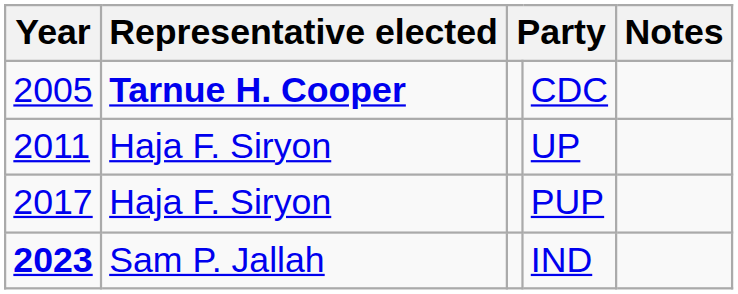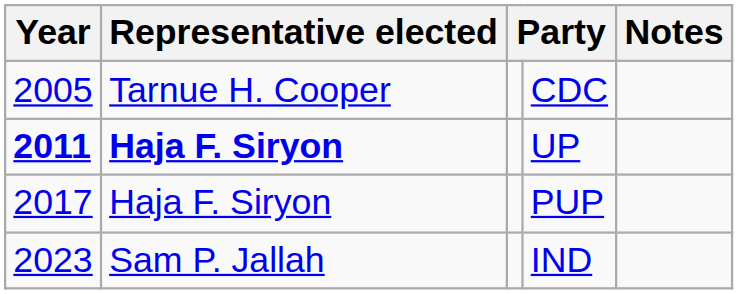(258, 89) bold -> (250, 89) normal
(52, 145) normal -> (52, 145) bold
(220, 145) normal -> (226, 145) bold
(53, 259) bold -> (53, 259) normal
